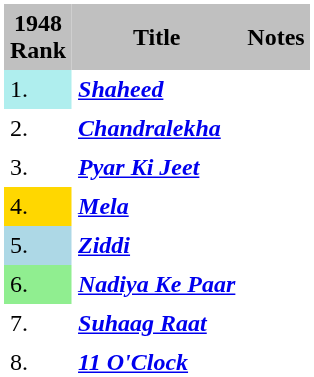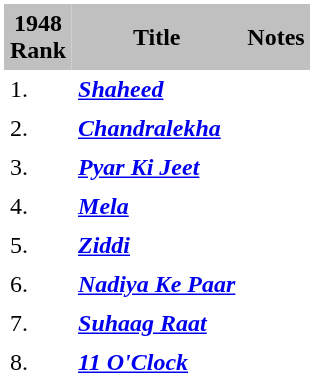(19, 89) paleturquoise background -> (19, 89) no background
(19, 206) gold background -> (19, 206) no background
(19, 245) lightblue background -> (19, 245) no background
(19, 284) lightgreen background -> (19, 284) no background
